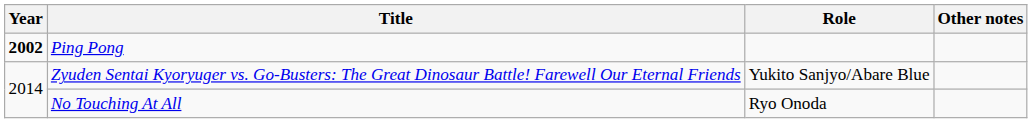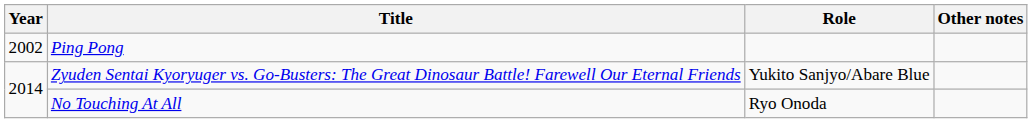(26, 47) bold -> (26, 47) normal
